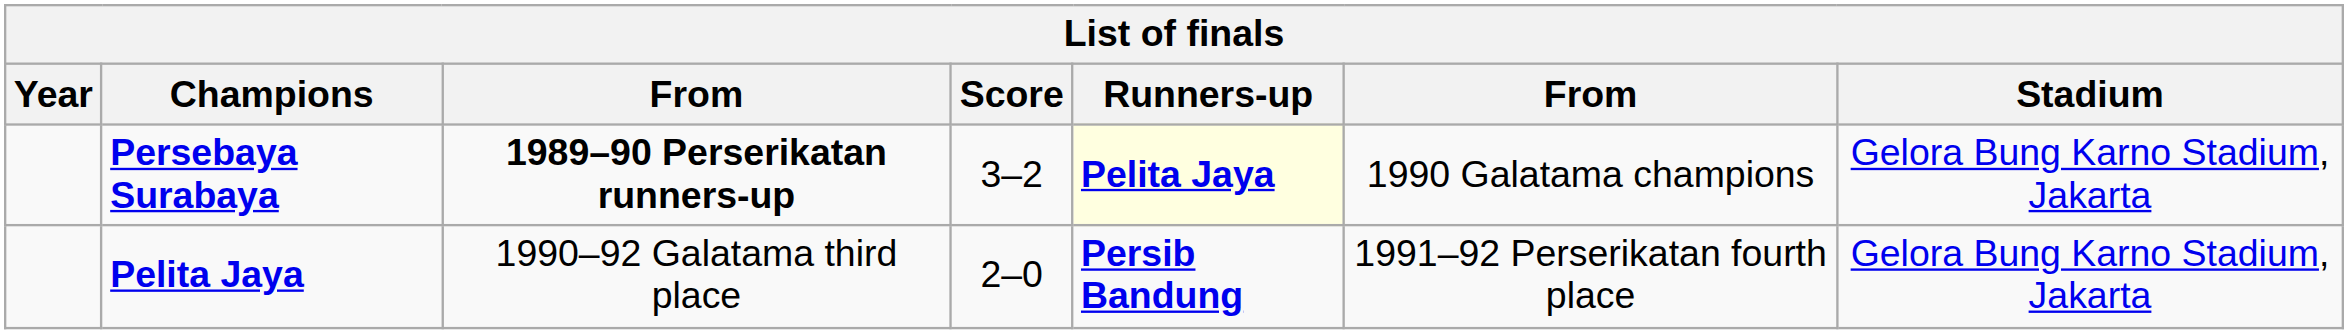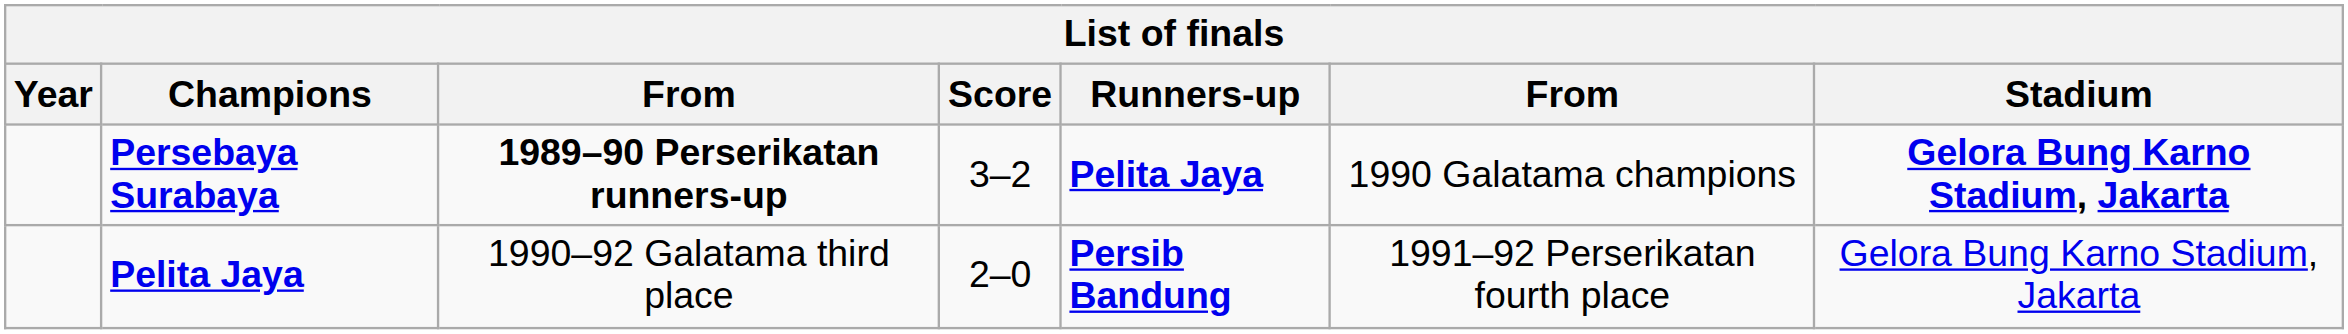(1178, 174) lightyellow background -> (1166, 174) no background
(2090, 174) normal -> (2079, 174) bold
